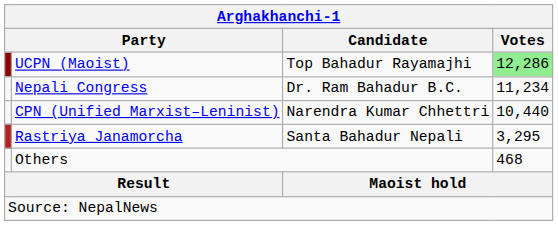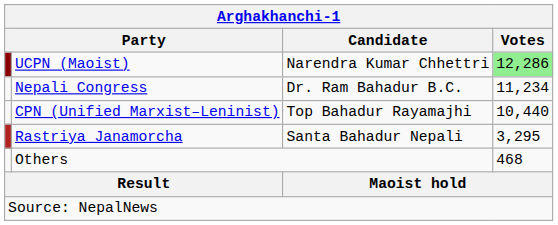(379, 64) Top Bahadur Rayamajhi -> (388, 64) Narendra Kumar Chhettri
(388, 112) Narendra Kumar Chhettri -> (379, 112) Top Bahadur Rayamajhi
